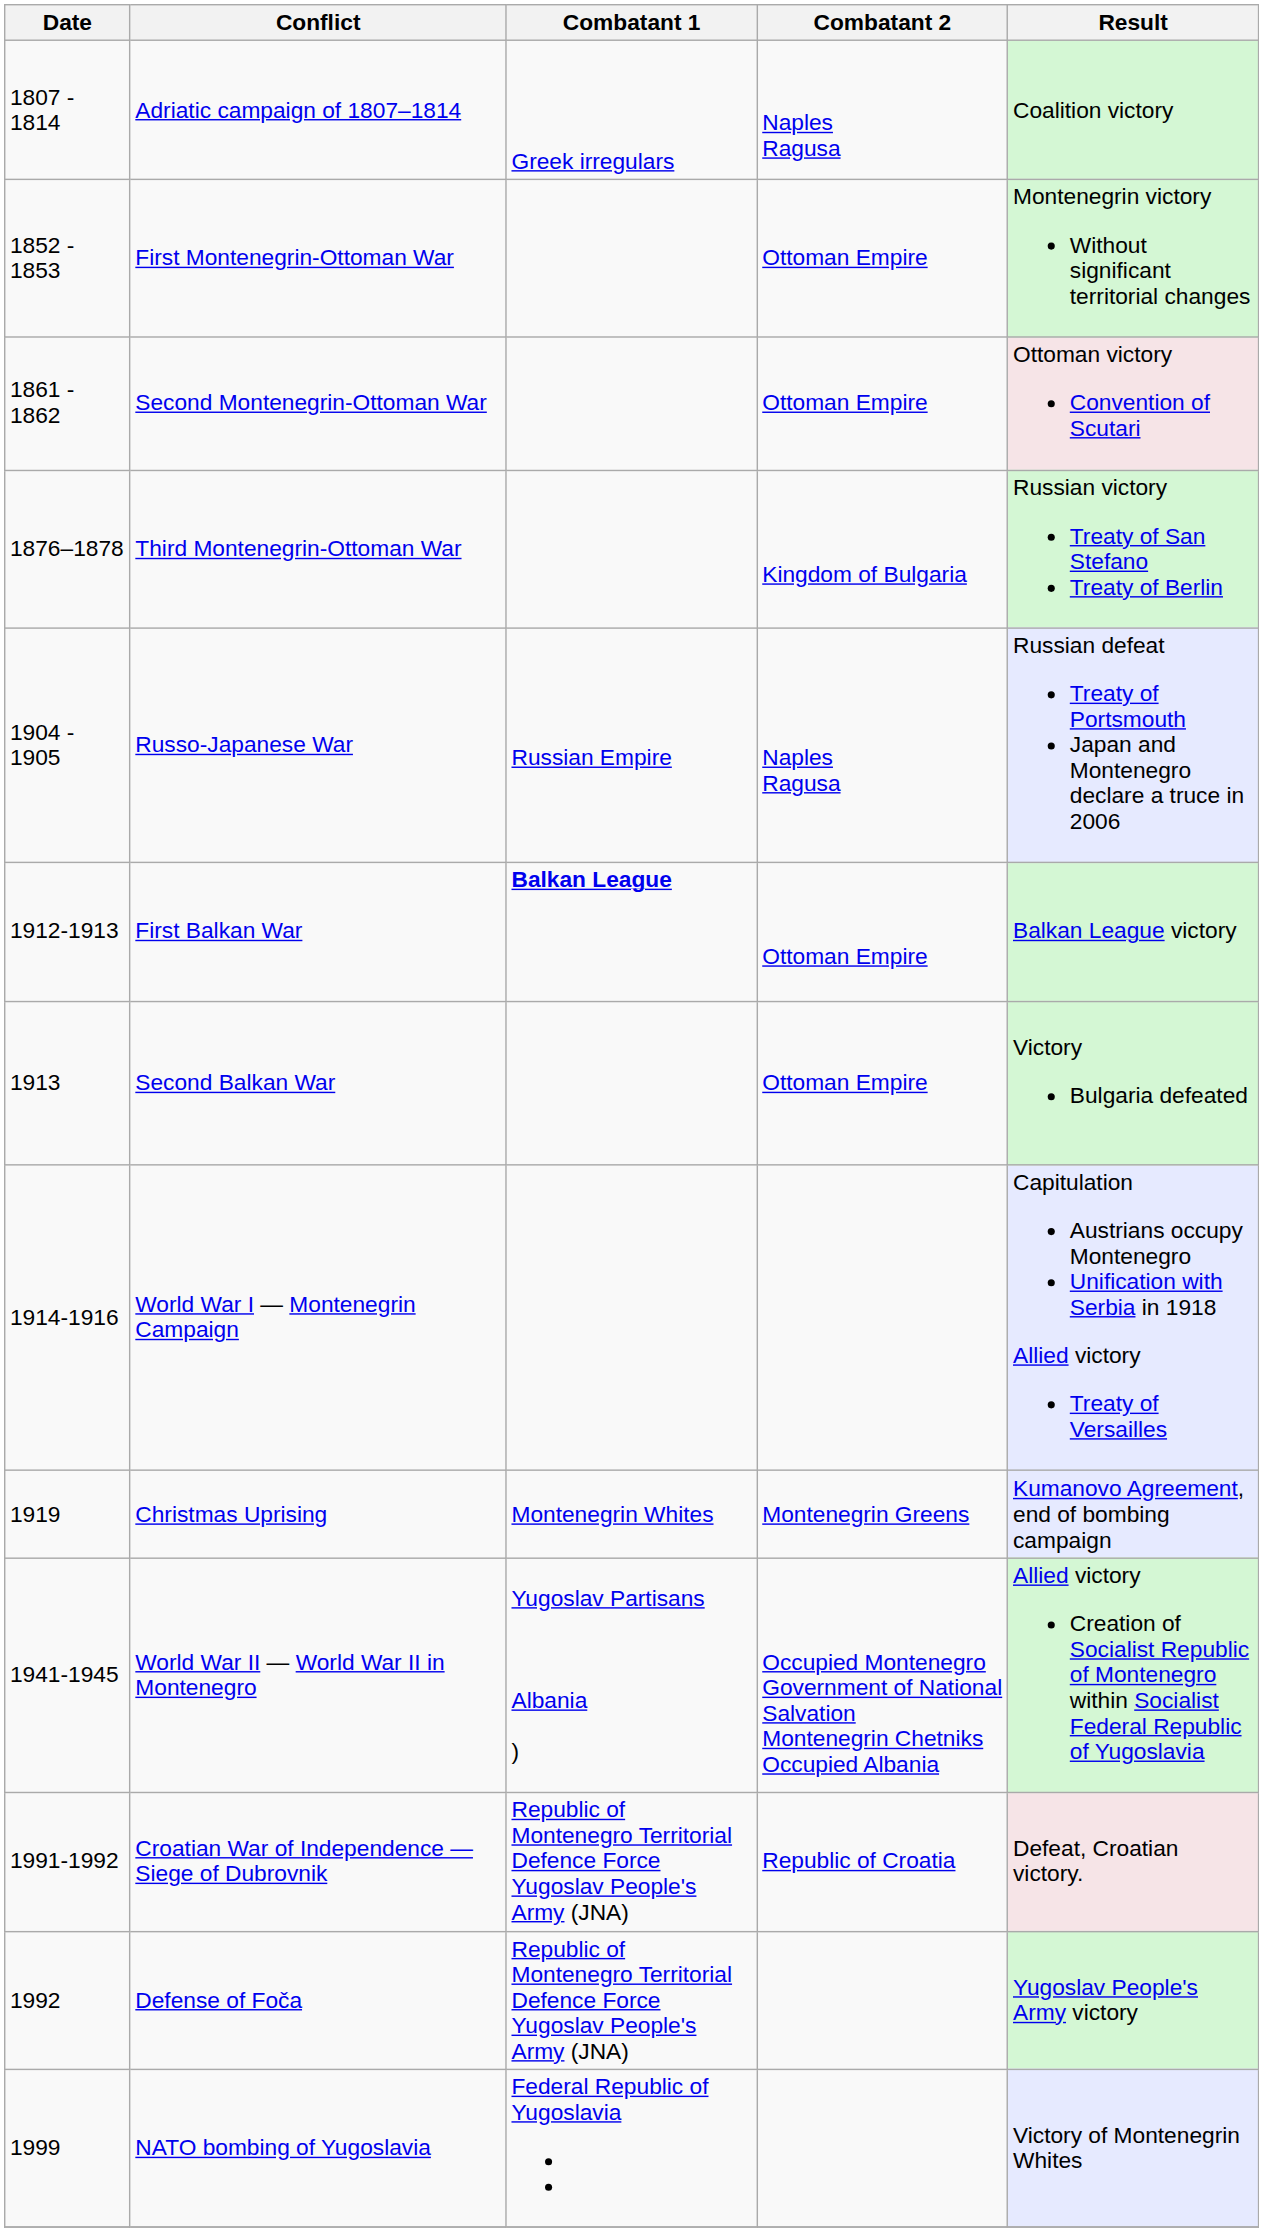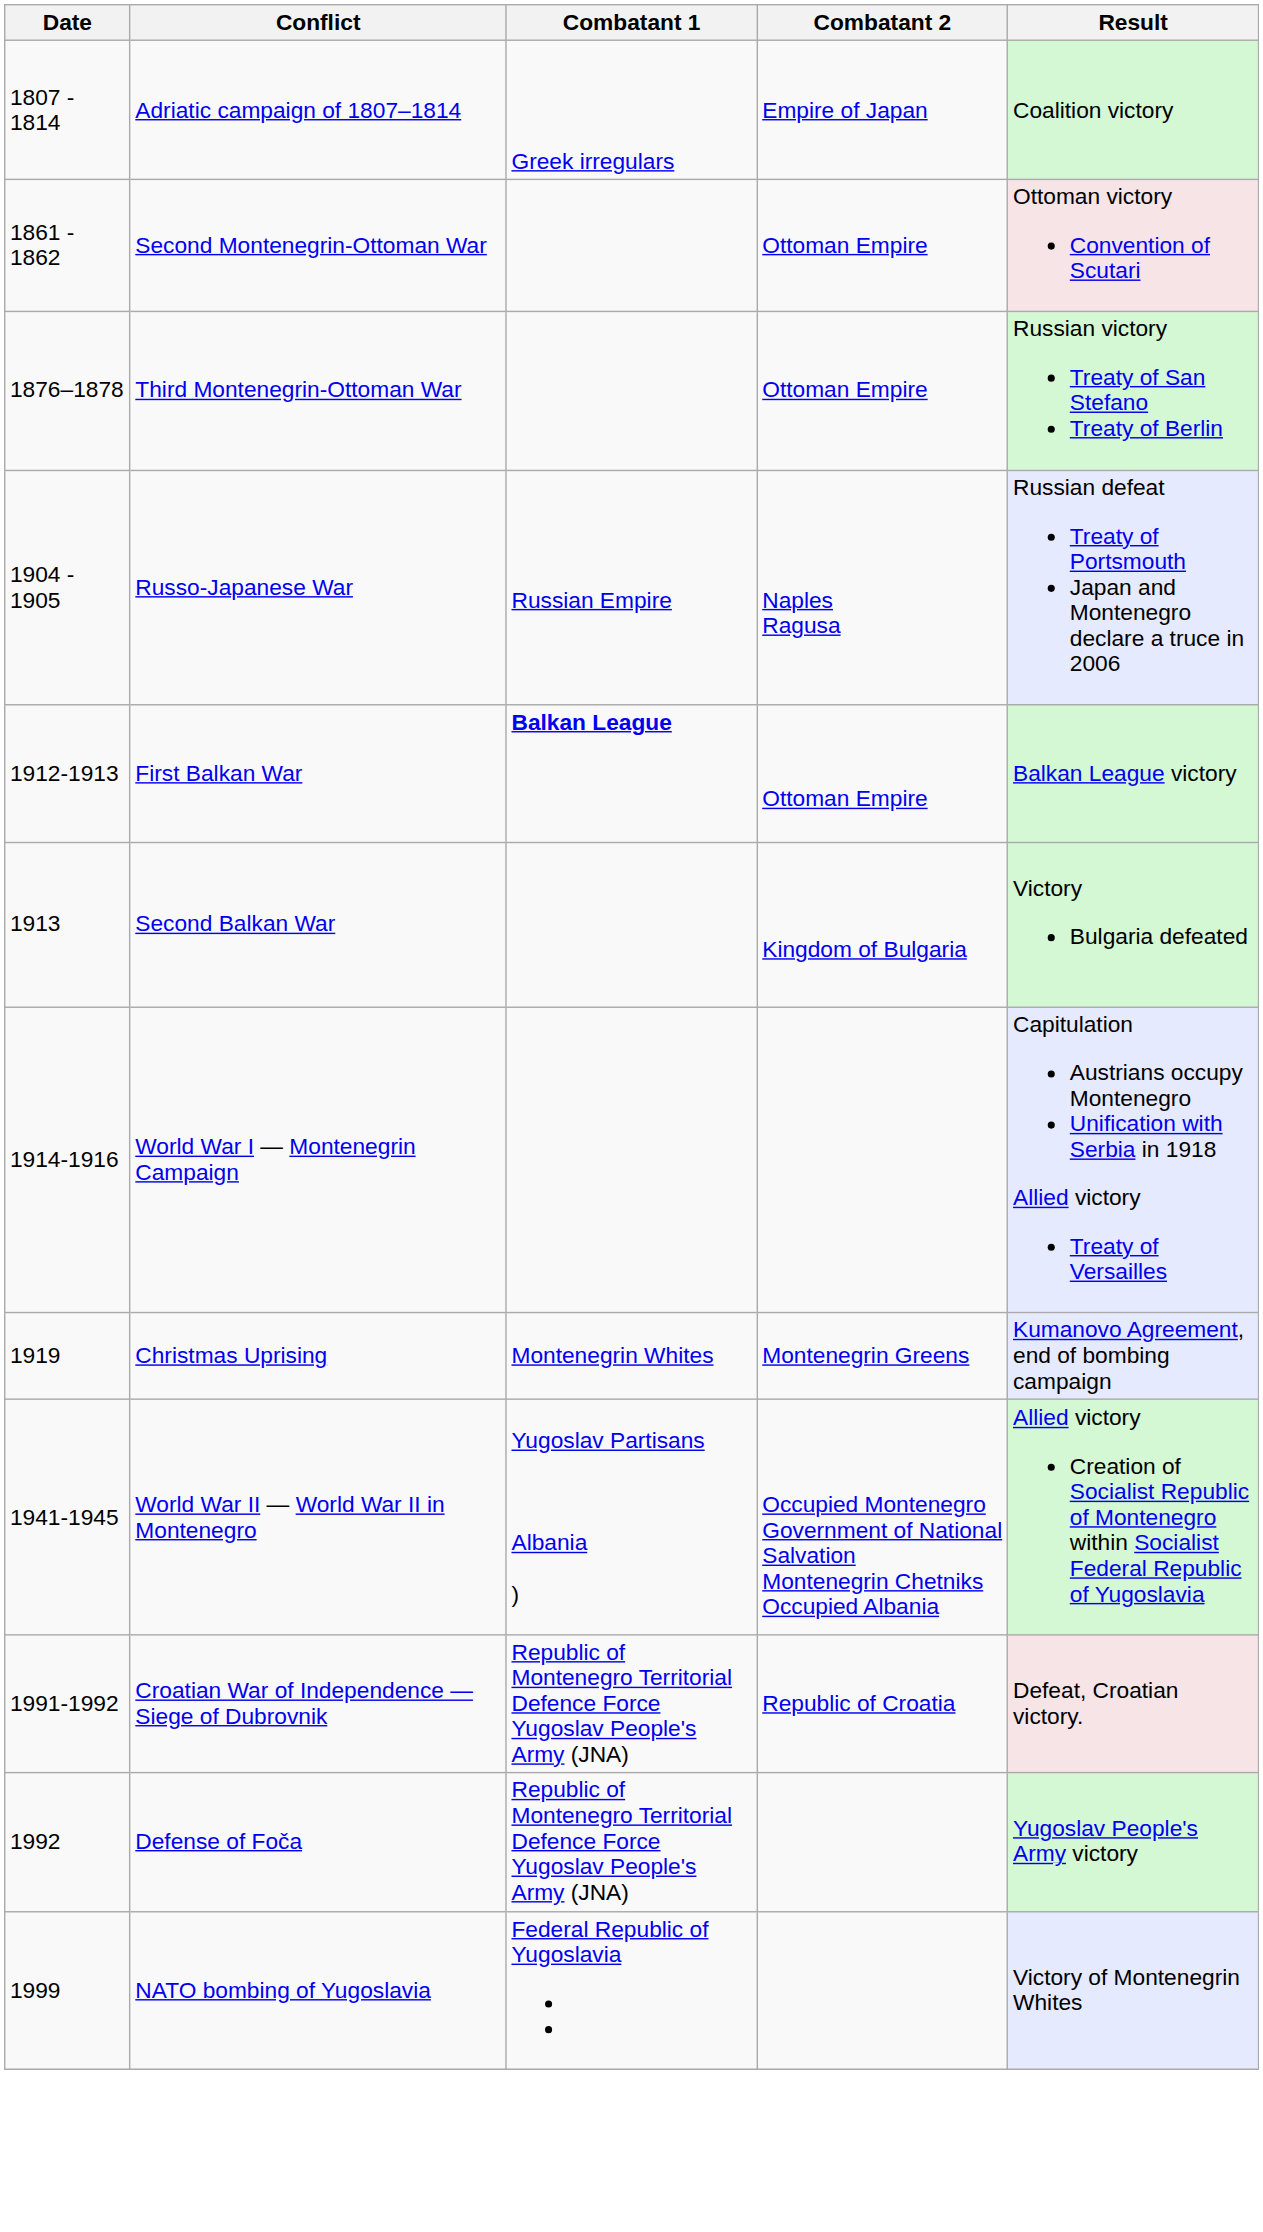(801, 135) Naples Ragusa -> (845, 109) Empire of Japan
- row: (295, 257)
(865, 574) Kingdom of Bulgaria -> (845, 390) Ottoman Empire
(845, 1082) Ottoman Empire -> (865, 950) Kingdom of Bulgaria
